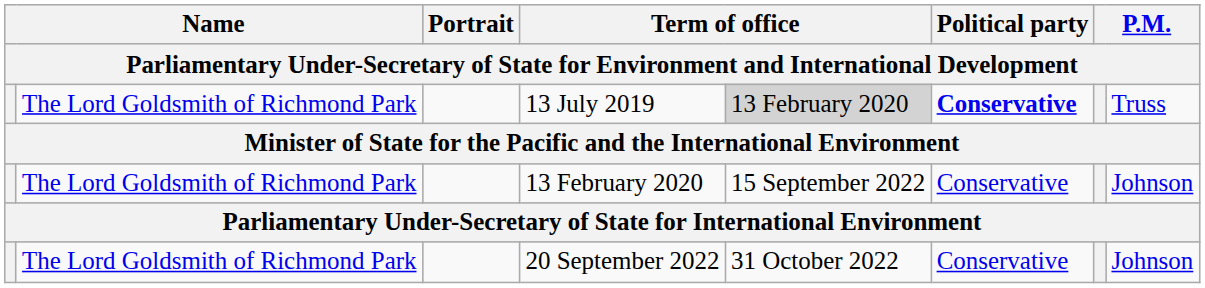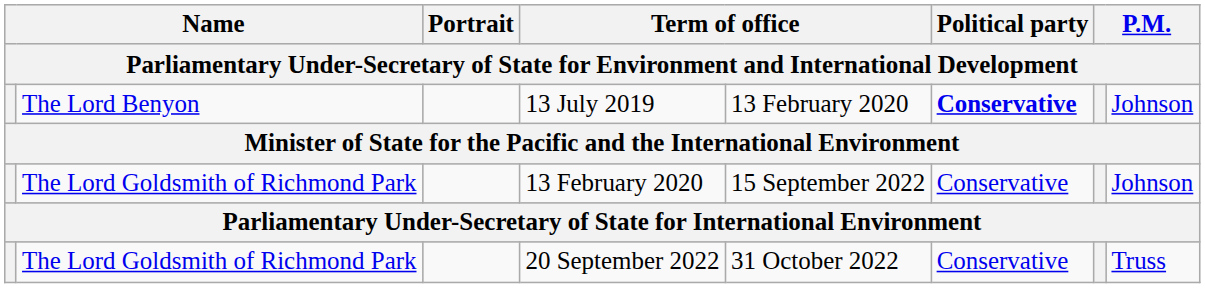(219, 103) The Lord Goldsmith of Richmond Park -> (111, 103) The Lord Benyon
(820, 103) lightgrey background -> (820, 103) no background
(1139, 103) Truss -> (1152, 103) Johnson
(1152, 261) Johnson -> (1139, 261) Truss
